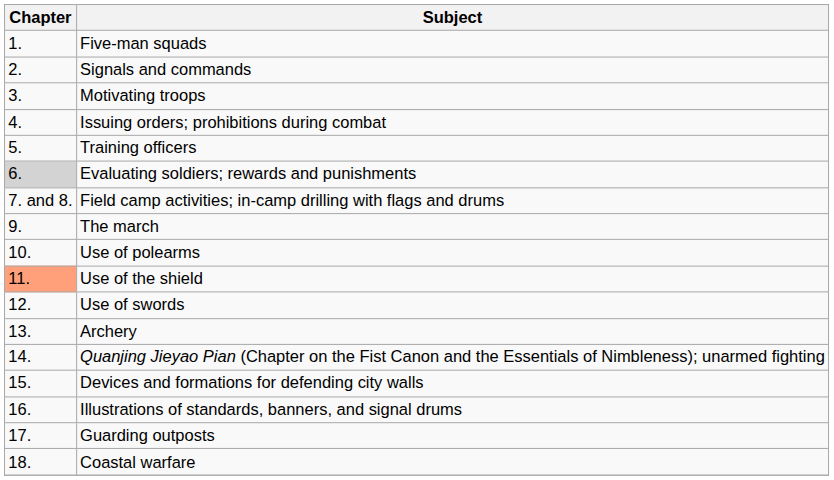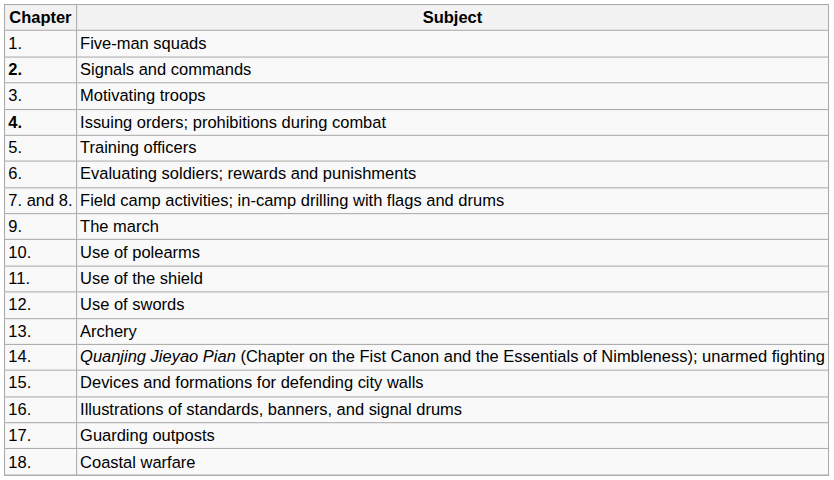(15, 69) normal -> (15, 69) bold
(15, 122) normal -> (15, 122) bold
(15, 174) lightgrey background -> (15, 174) no background
(19, 278) lightsalmon background -> (19, 278) no background
